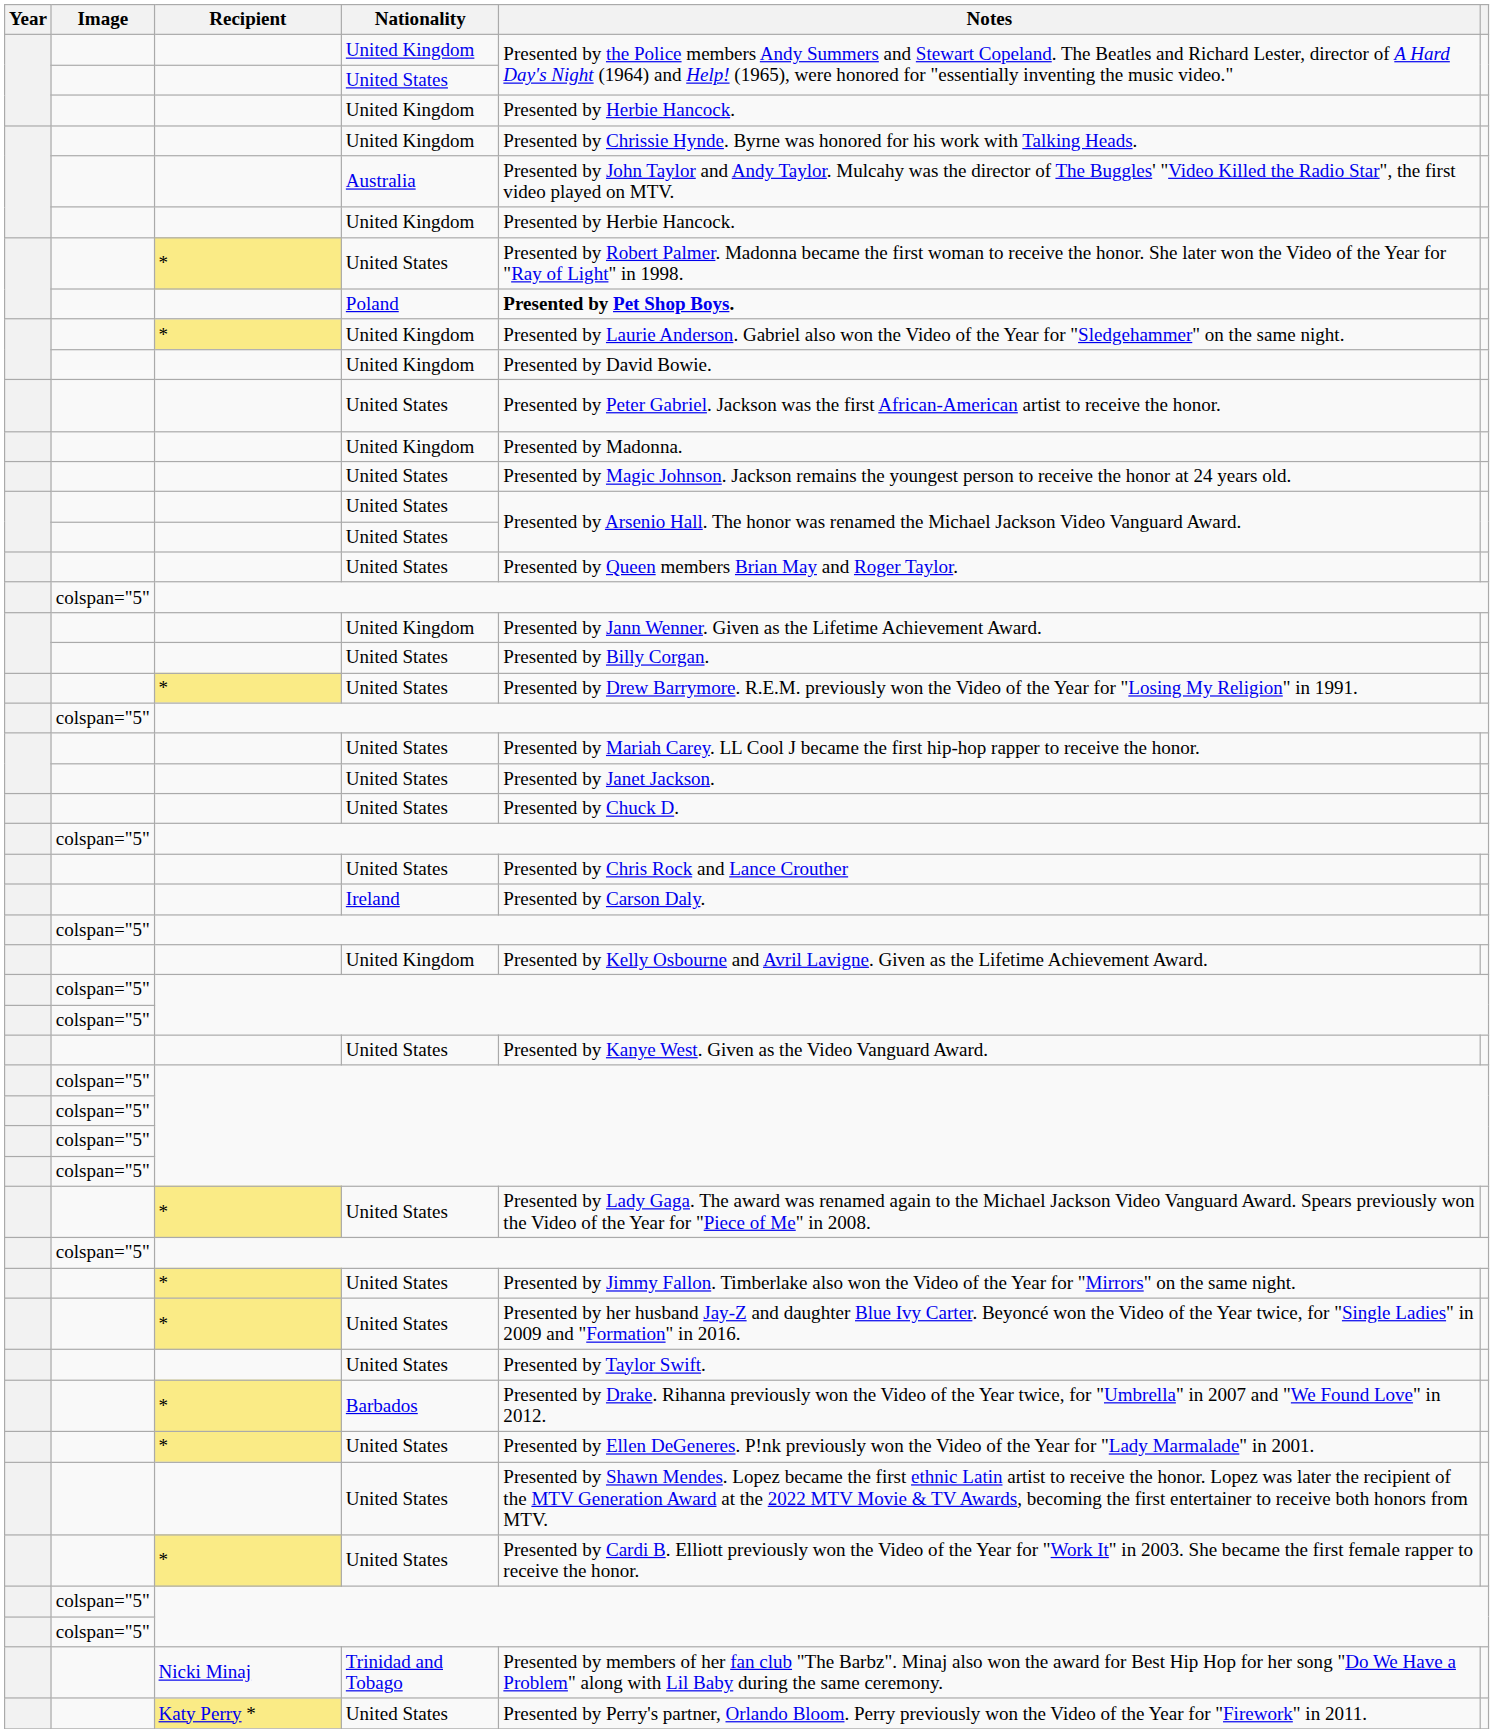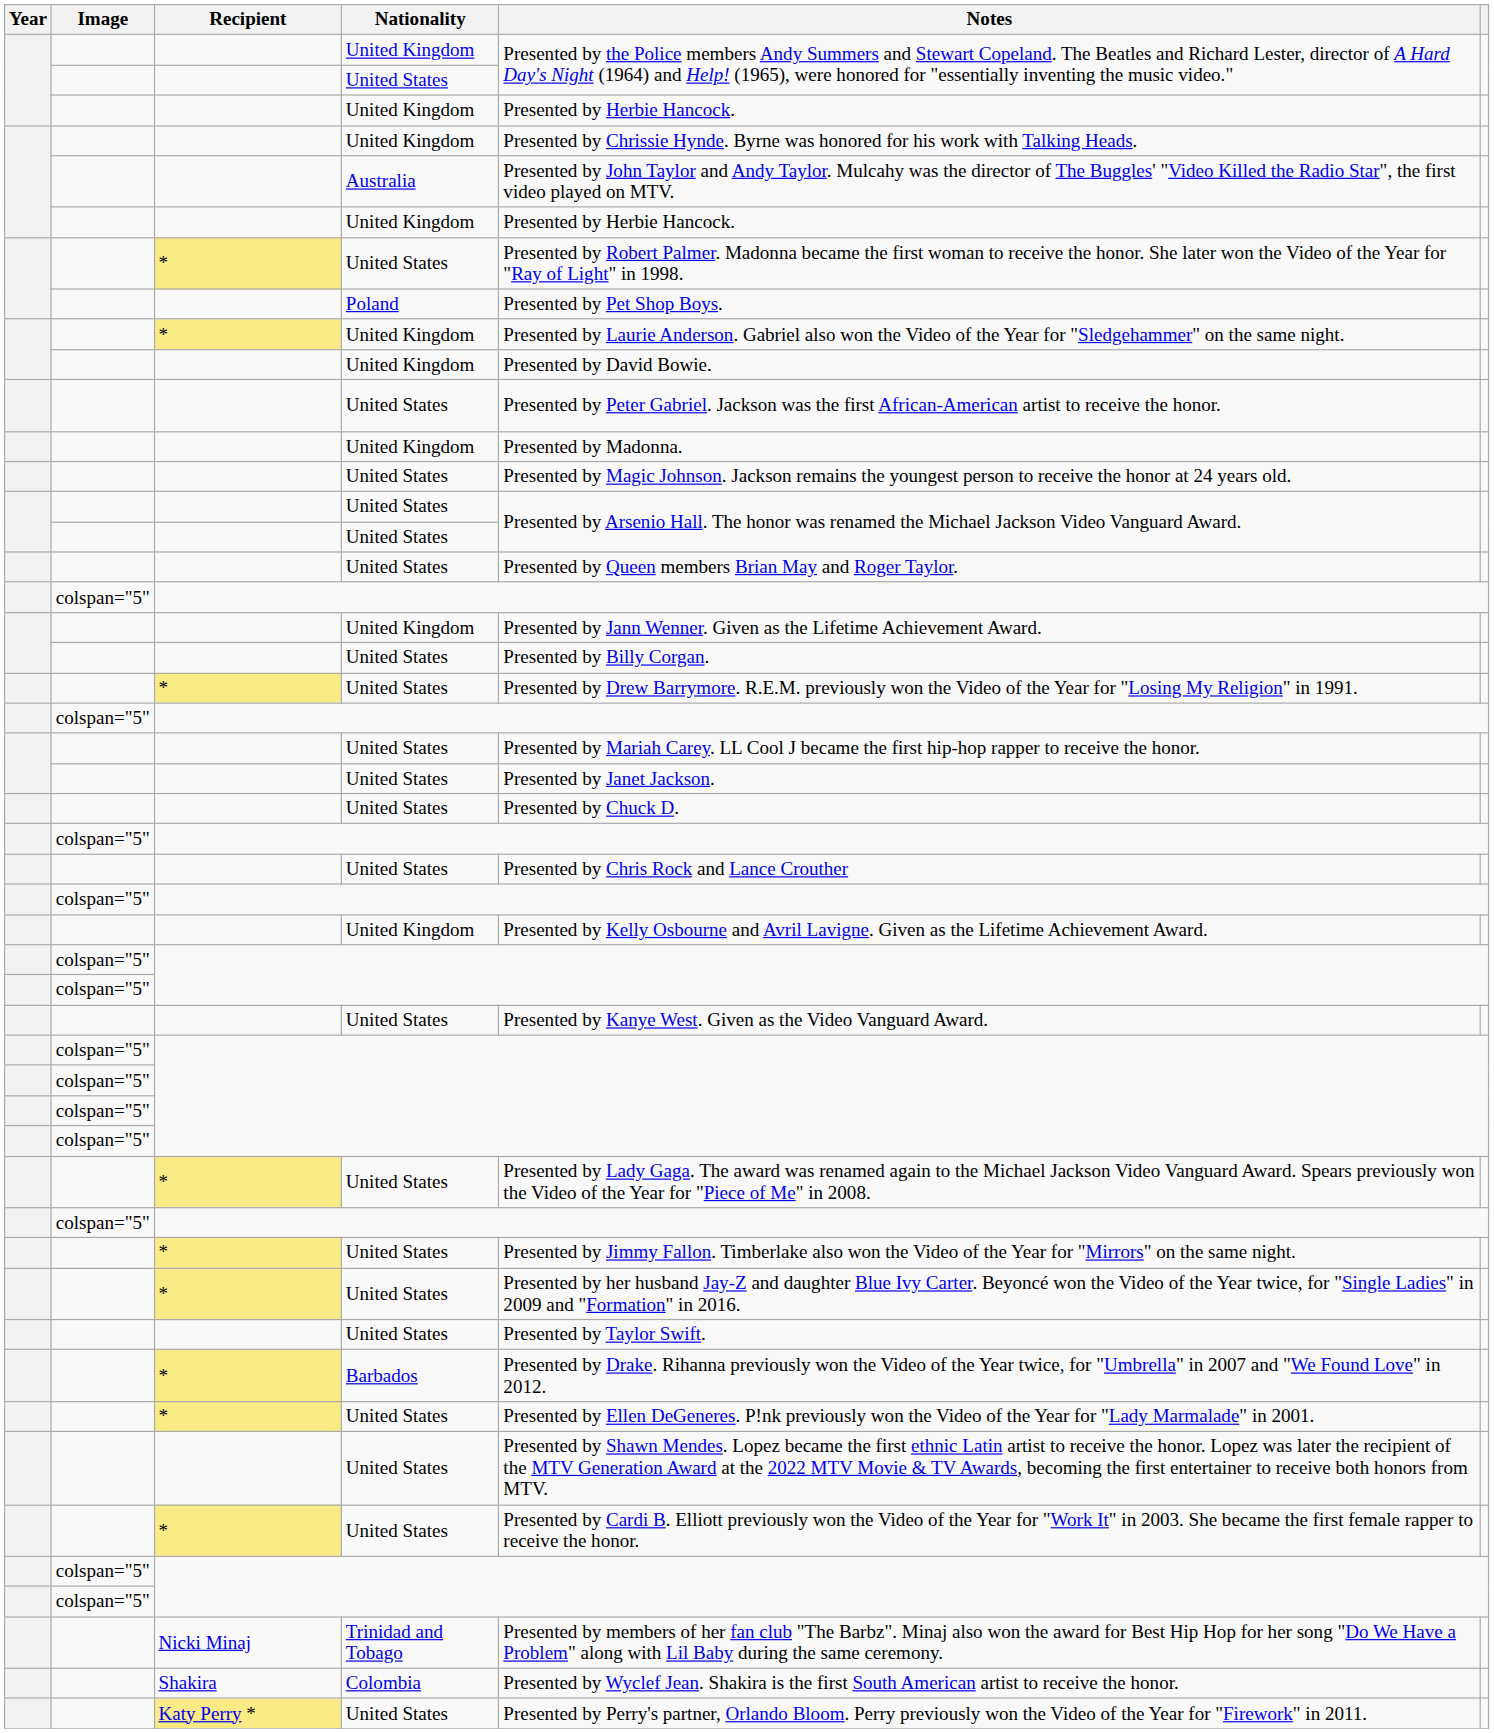(619, 304) bold -> (613, 304) normal
- row: (248, 899)
+ row: (188, 1683)
